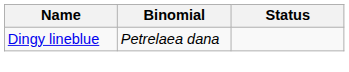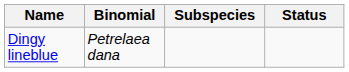+ column: (215, 16)
